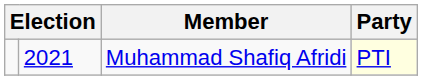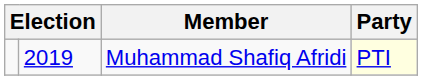(48, 57) 2021 -> (48, 57) 2019
